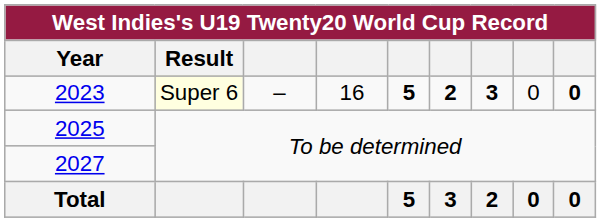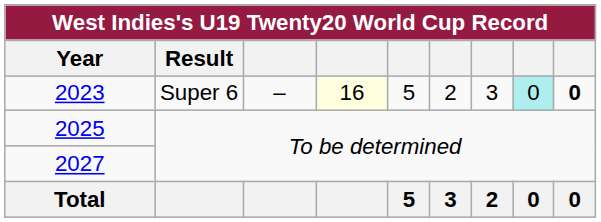(199, 93) lightyellow background -> (199, 93) no background
(352, 93) no background -> (352, 93) lightyellow background
(409, 93) bold -> (409, 93) normal
(450, 93) bold -> (450, 93) normal
(492, 93) bold -> (492, 93) normal
(533, 93) no background -> (533, 93) paleturquoise background
